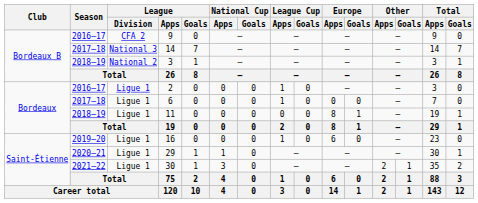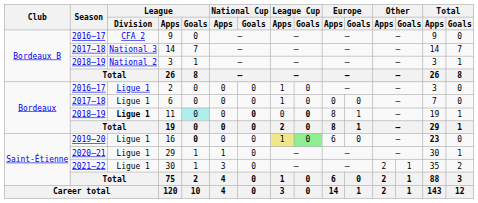(133, 114) normal -> (133, 114) bold
(196, 114) no background -> (196, 114) paleturquoise background
(254, 114) normal -> (254, 114) bold
(308, 114) normal -> (308, 114) bold
(196, 140) normal -> (196, 140) bold
(282, 140) no background -> (282, 140) khaki background
(308, 140) no background -> (308, 140) lightgreen background
(434, 140) normal -> (434, 140) bold
